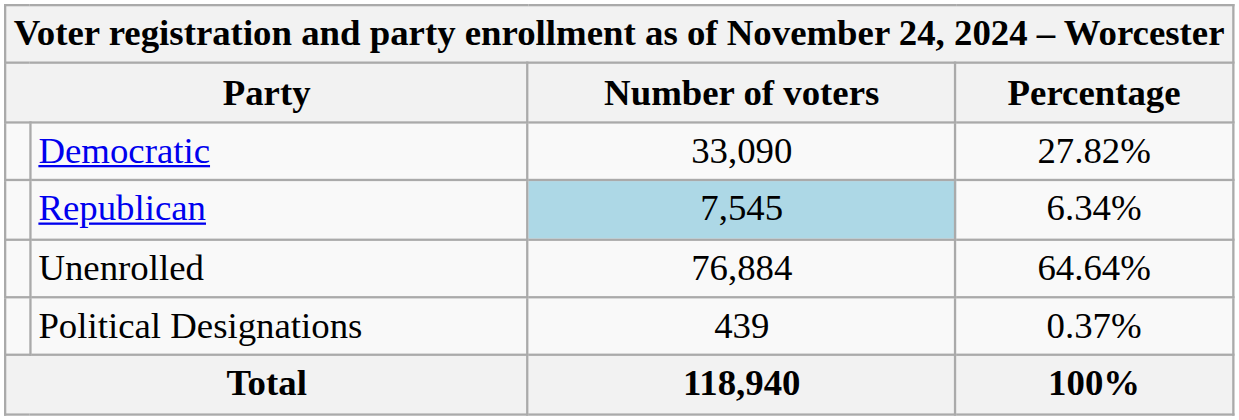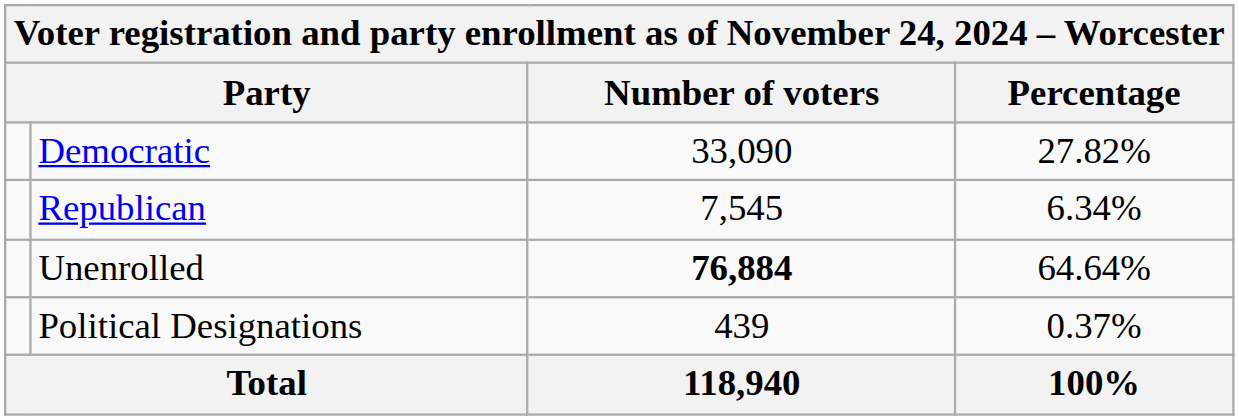(742, 208) lightblue background -> (742, 208) no background
(742, 267) normal -> (742, 267) bold
